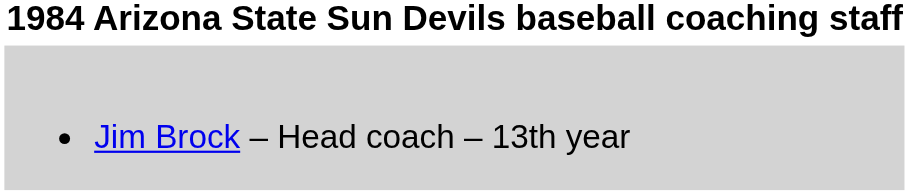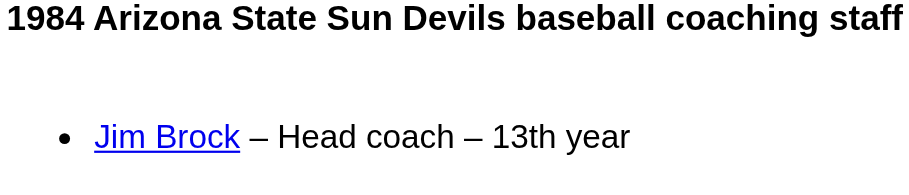(455, 137) lightgrey background -> (455, 137) no background
